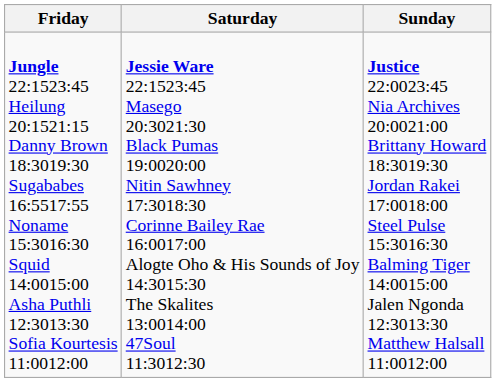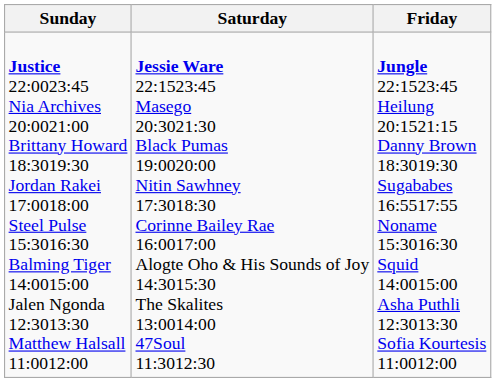columns swapped: (63, 18) <-> (427, 18)
